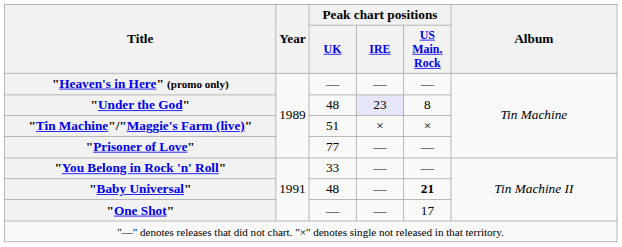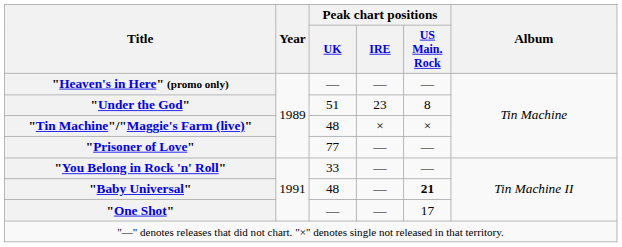(333, 105) 48 -> (333, 105) 51
(380, 105) lavender background -> (380, 105) no background
(333, 126) 51 -> (333, 126) 48
